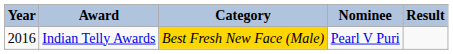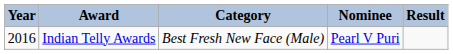(243, 37) gold background -> (243, 37) no background
